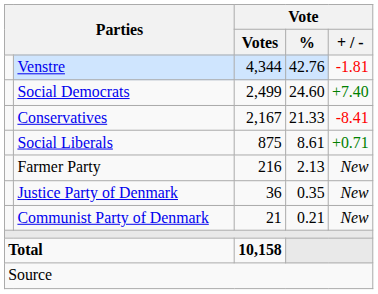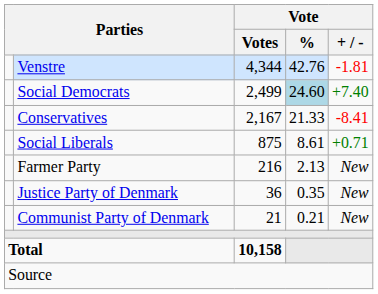(307, 92) no background -> (307, 92) lightblue background
